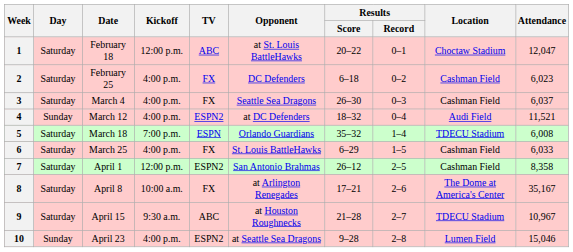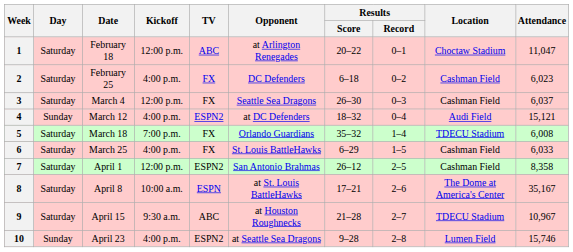(276, 51) at St. Louis BattleHawks -> (276, 51) at Arlington Renegades
(542, 51) 12,047 -> (542, 51) 11,047
(162, 101) 4:00 p.m. -> (162, 101) 12:00 p.m.
(542, 117) 11,521 -> (542, 117) 15,121
(209, 133) ESPN -> (209, 133) FX
(209, 188) FX -> (209, 188) ESPN
(276, 188) at Arlington Renegades -> (276, 188) at St. Louis BattleHawks
(542, 238) 15,046 -> (542, 238) 15,746
